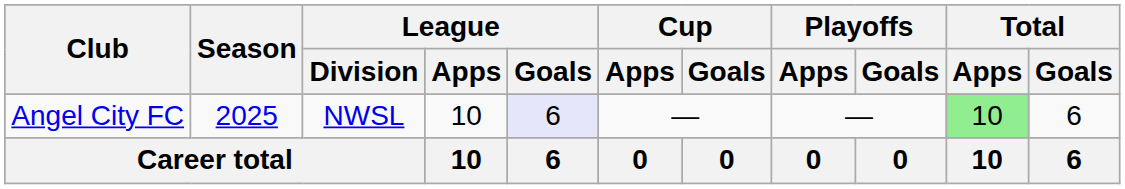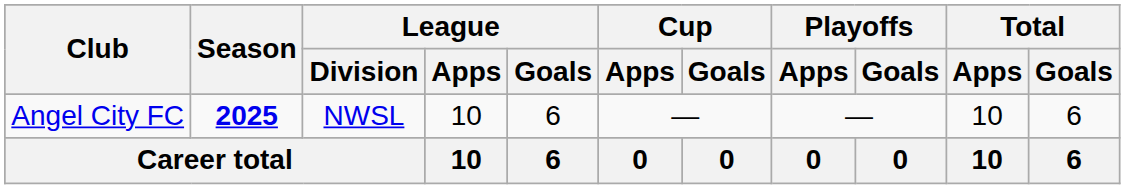(247, 115) normal -> (247, 115) bold
(553, 115) lavender background -> (553, 115) no background
(987, 115) lightgreen background -> (987, 115) no background
